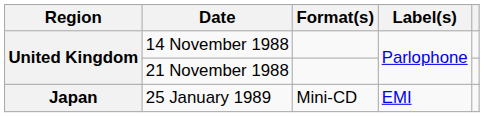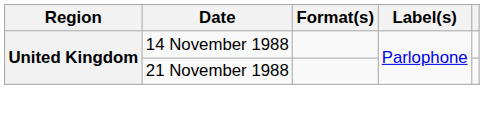- row: (208, 97)
